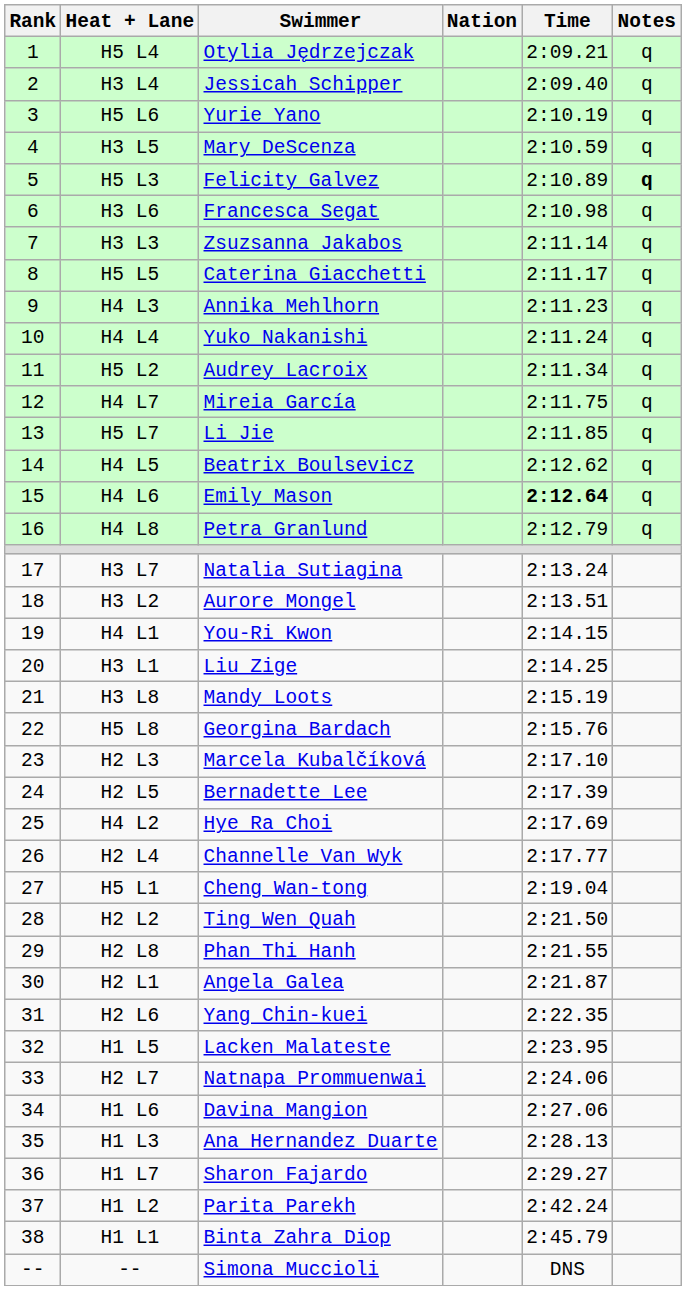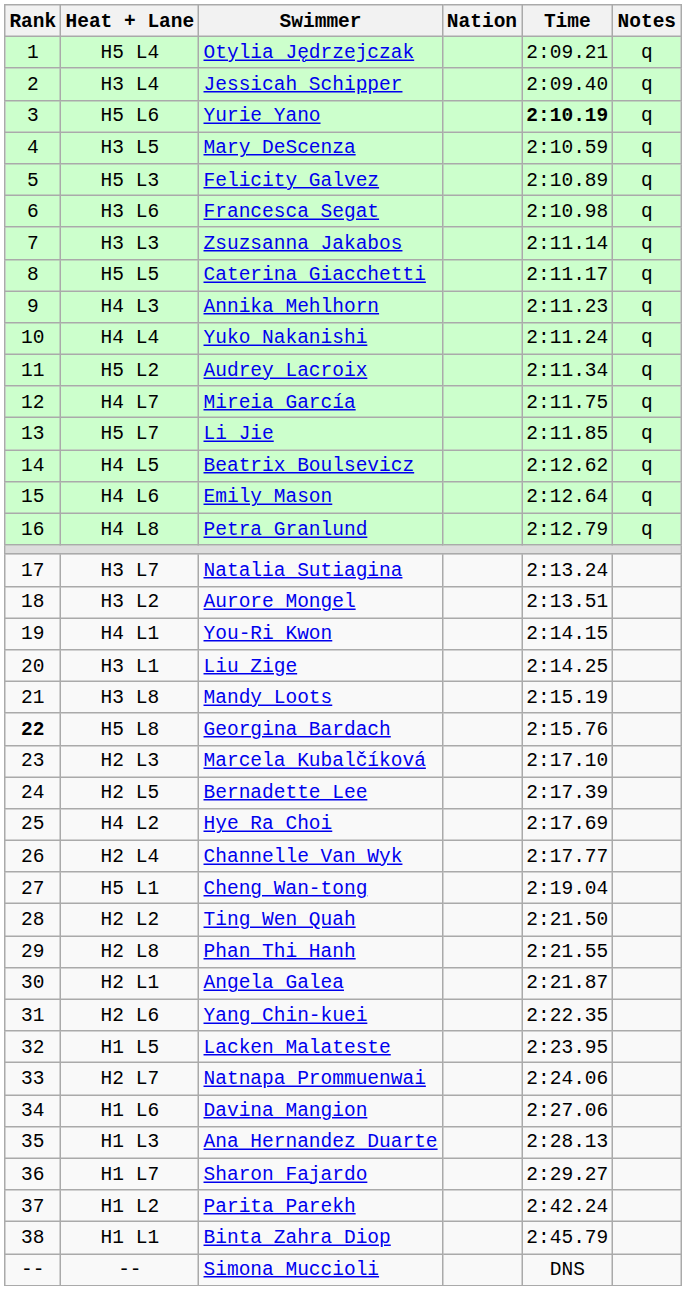(567, 116) normal -> (567, 116) bold
(647, 180) bold -> (647, 180) normal
(567, 497) bold -> (567, 497) normal
(33, 729) normal -> (33, 729) bold
